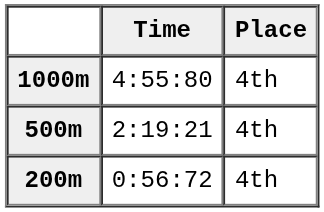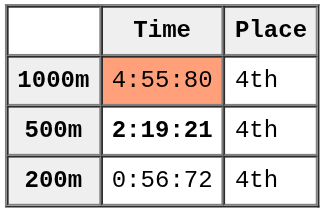(162, 81) no background -> (162, 81) lightsalmon background
(162, 131) normal -> (162, 131) bold
